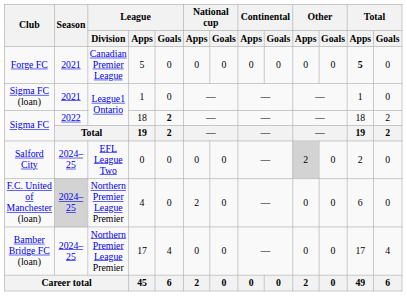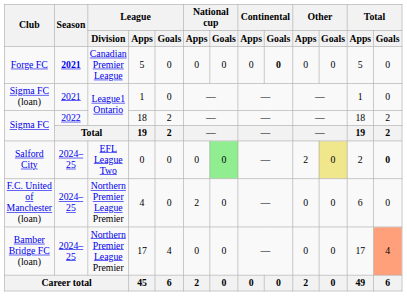(71, 65) normal -> (71, 65) bold
(278, 65) normal -> (278, 65) bold
(360, 65) bold -> (360, 65) normal
(169, 118) bold -> (169, 118) normal
(224, 160) no background -> (224, 160) lightgreen background
(306, 160) lightgrey background -> (306, 160) no background
(333, 160) no background -> (333, 160) khaki background
(388, 160) normal -> (388, 160) bold
(71, 202) lightgrey background -> (71, 202) no background
(388, 251) no background -> (388, 251) lightsalmon background
